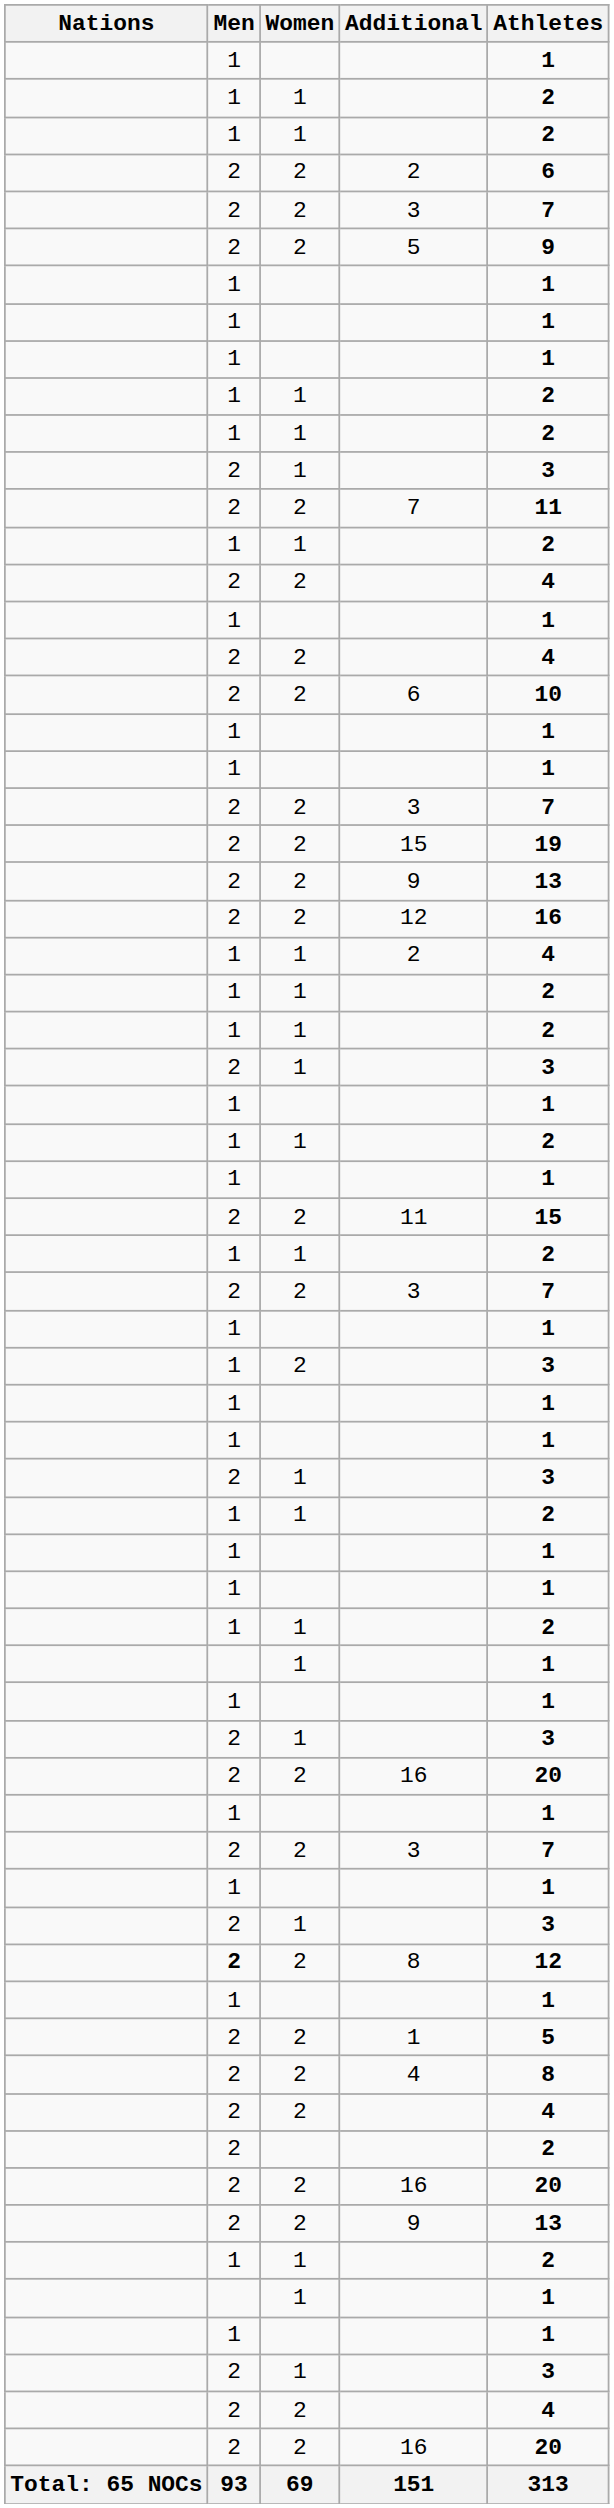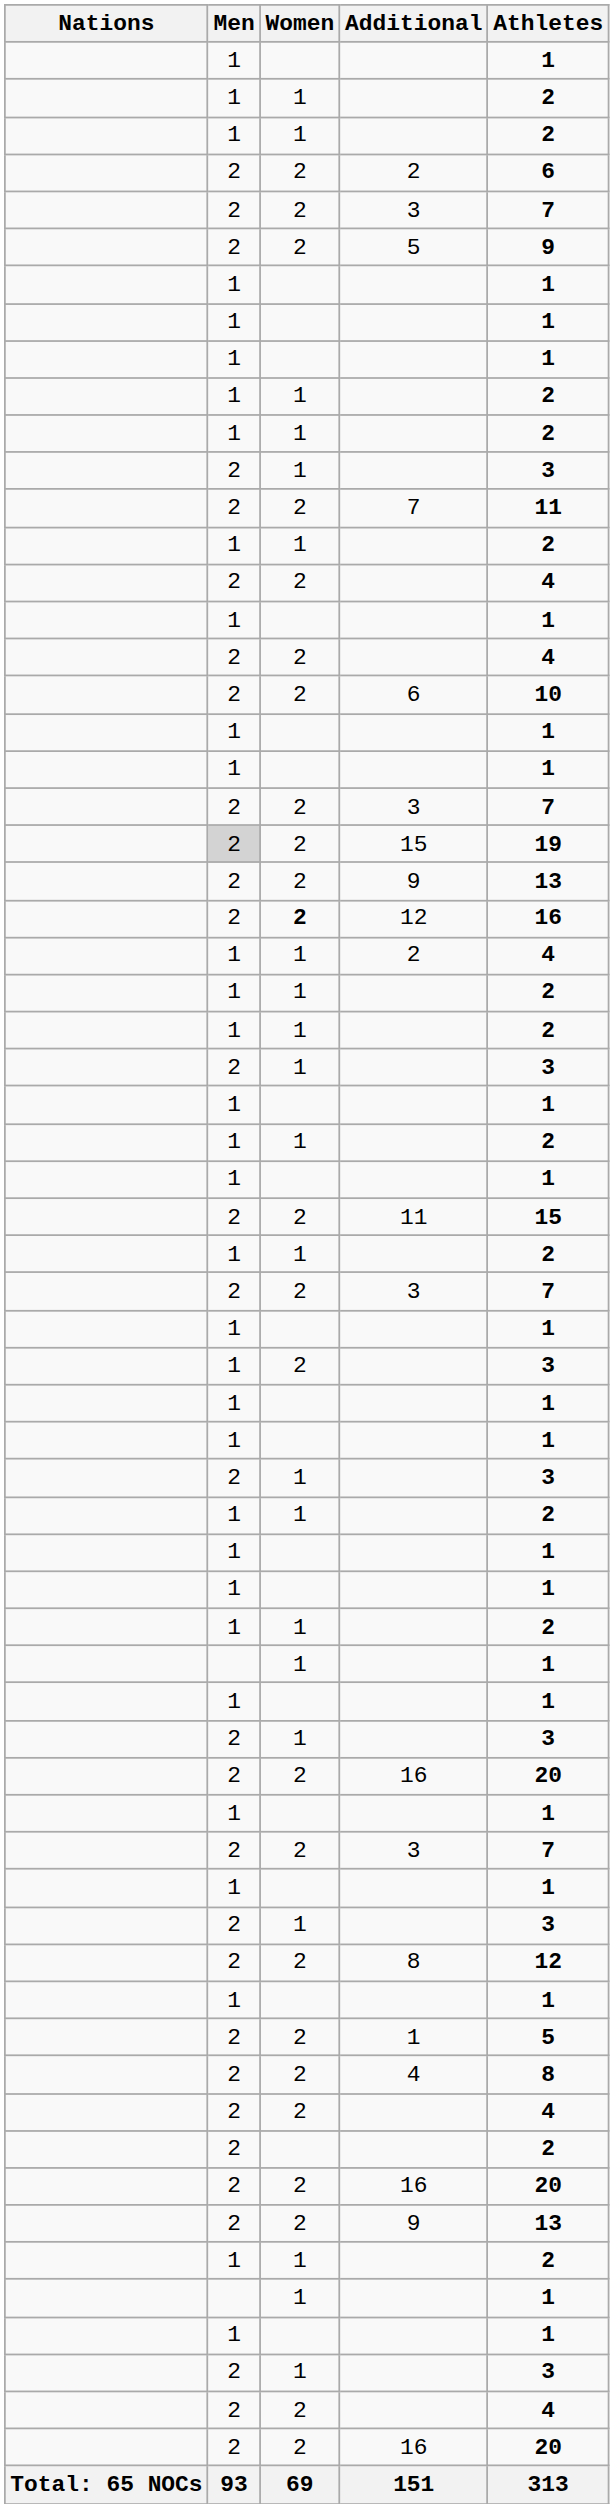(234, 844) no background -> (234, 844) lightgrey background
(300, 918) normal -> (300, 918) bold
(234, 1963) bold -> (234, 1963) normal
